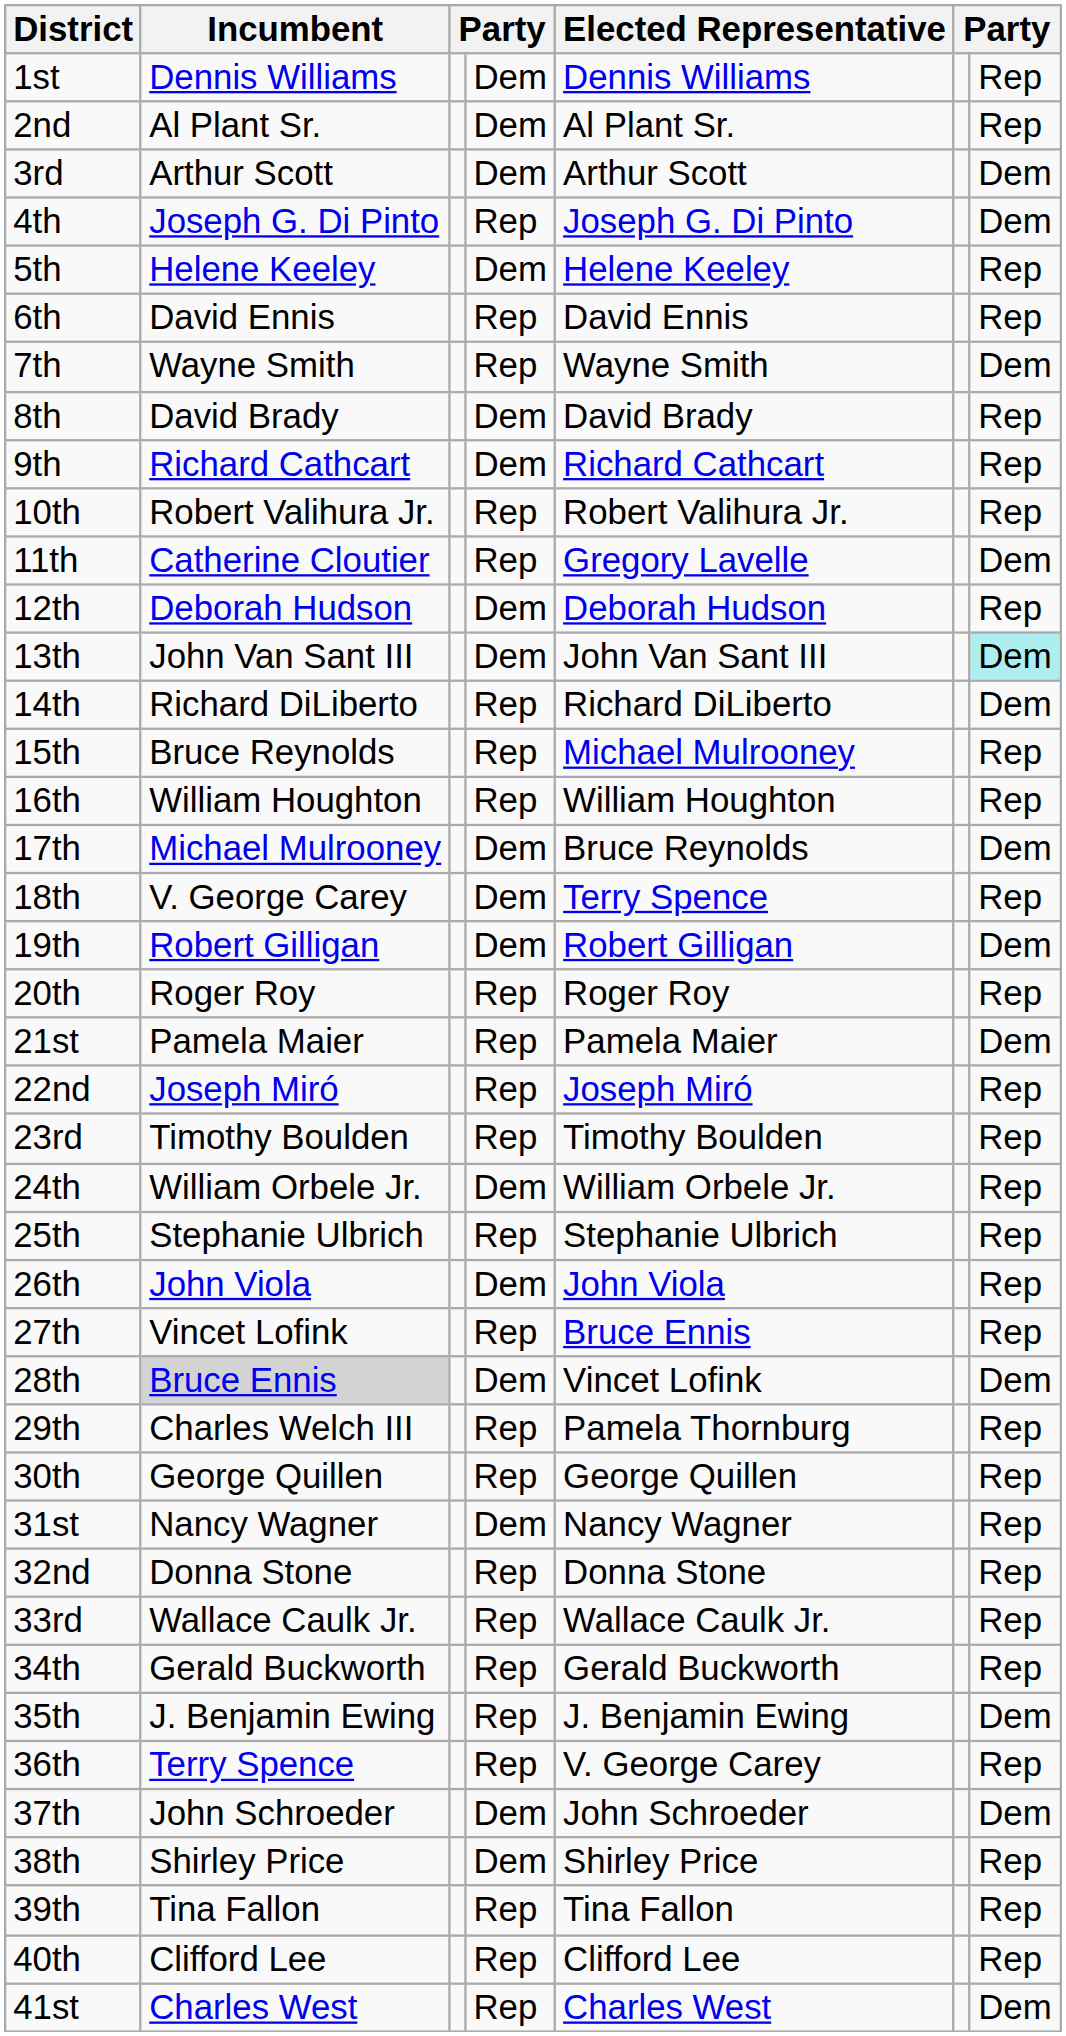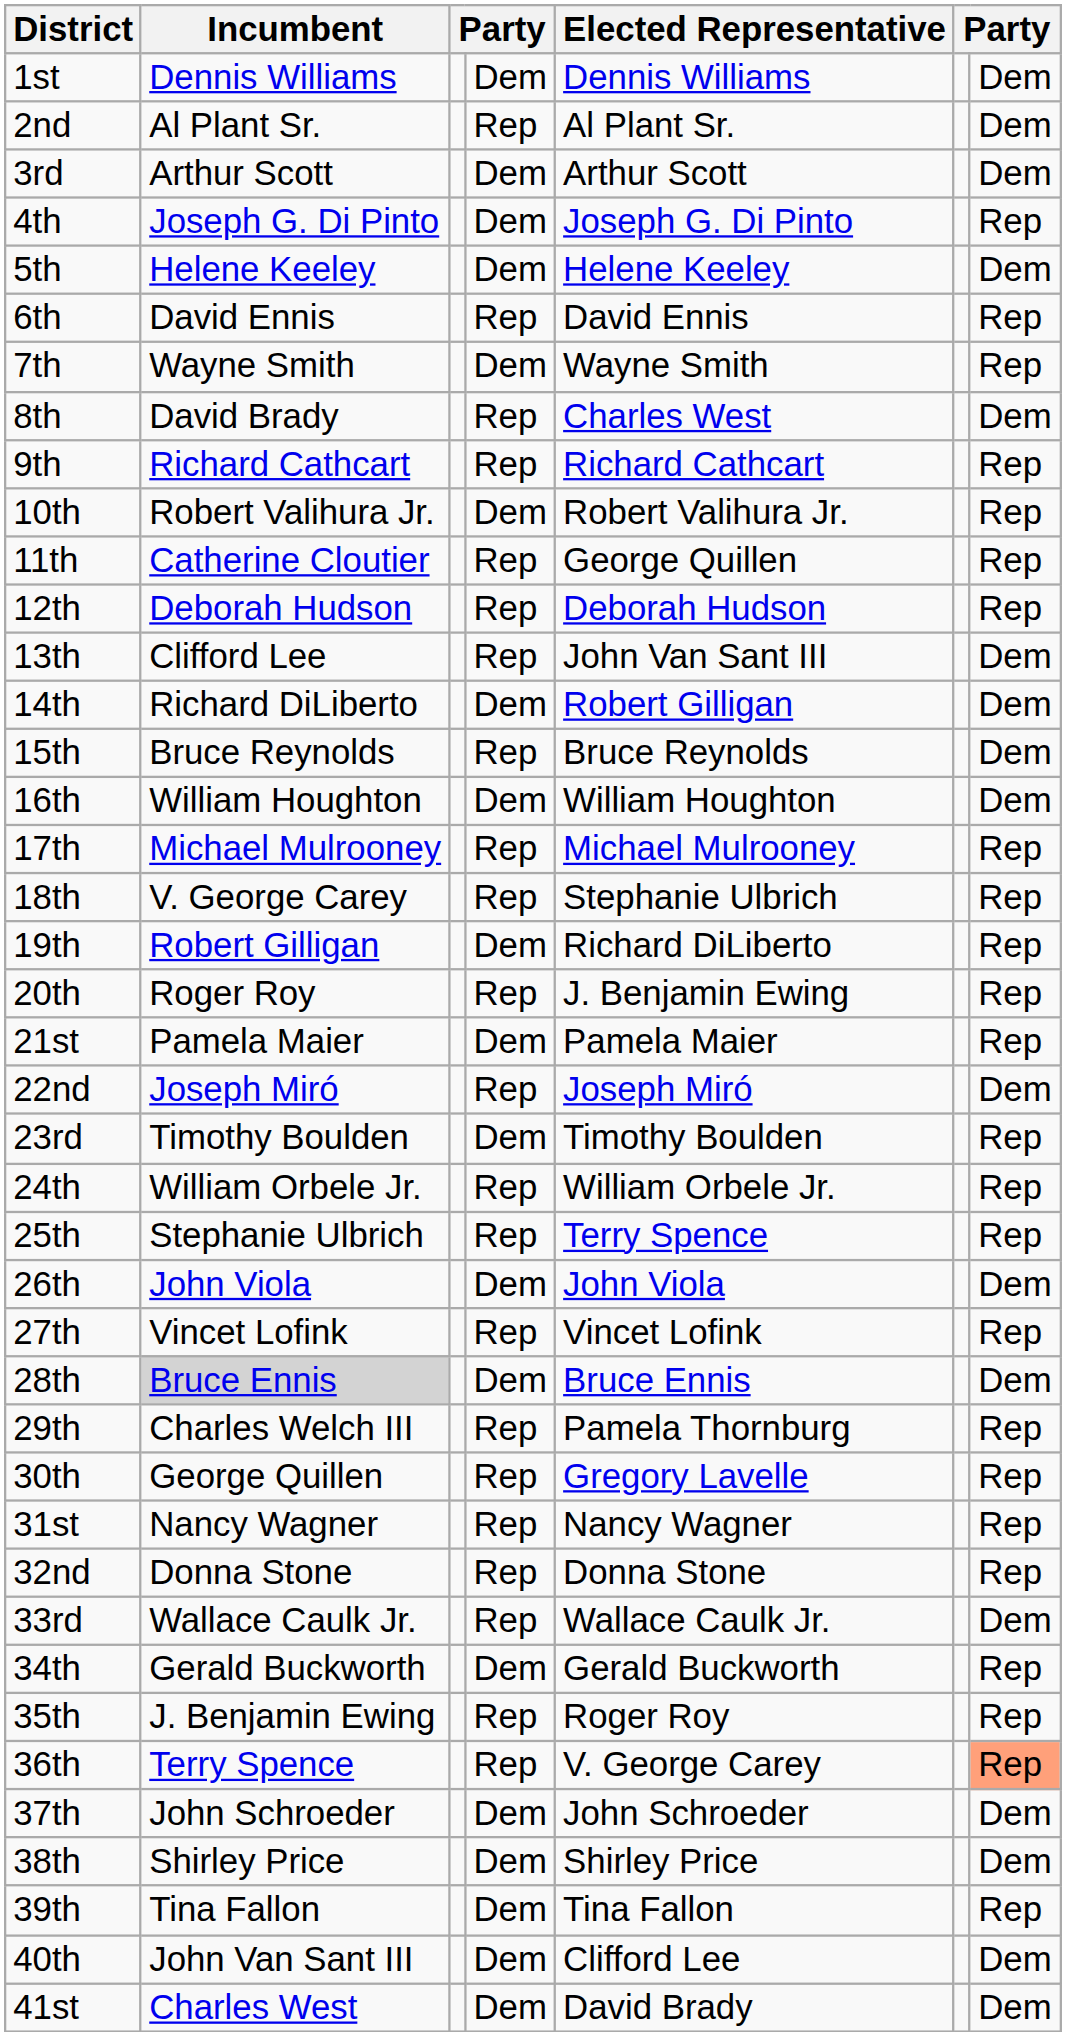(1010, 77) Rep -> (1015, 77) Dem
(510, 125) Dem -> (505, 125) Rep
(1010, 125) Rep -> (1015, 125) Dem
(505, 221) Rep -> (510, 221) Dem
(1015, 221) Dem -> (1010, 221) Rep
(1010, 269) Rep -> (1015, 269) Dem
(505, 366) Rep -> (510, 366) Dem
(1015, 366) Dem -> (1010, 366) Rep
(510, 414) Dem -> (505, 414) Rep
(658, 414) David Brady -> (667, 414) Charles West
(1010, 414) Rep -> (1015, 414) Dem
(510, 462) Dem -> (505, 462) Rep
(505, 511) Rep -> (510, 511) Dem
(686, 559) Gregory Lavelle -> (680, 559) George Quillen
(1015, 559) Dem -> (1010, 559) Rep
(510, 607) Dem -> (505, 607) Rep
(281, 655) John Van Sant III -> (238, 655) Clifford Lee
(510, 655) Dem -> (505, 655) Rep
(1015, 655) paleturquoise background -> (1015, 655) no background
(505, 704) Rep -> (510, 704) Dem
(697, 704) Richard DiLiberto -> (678, 704) Robert Gilligan
(709, 752) Michael Mulrooney -> (686, 752) Bruce Reynolds
(1010, 752) Rep -> (1015, 752) Dem
(505, 800) Rep -> (510, 800) Dem
(1010, 800) Rep -> (1015, 800) Dem
(510, 848) Dem -> (505, 848) Rep
(686, 848) Bruce Reynolds -> (709, 848) Michael Mulrooney
(1015, 848) Dem -> (1010, 848) Rep
(510, 897) Dem -> (505, 897) Rep
(666, 897) Terry Spence -> (700, 897) Stephanie Ulbrich
(678, 945) Robert Gilligan -> (697, 945) Richard DiLiberto
(1015, 945) Dem -> (1010, 945) Rep
(646, 993) Roger Roy -> (706, 993) J. Benjamin Ewing
(505, 1041) Rep -> (510, 1041) Dem
(1015, 1041) Dem -> (1010, 1041) Rep
(1010, 1089) Rep -> (1015, 1089) Dem
(505, 1138) Rep -> (510, 1138) Dem
(510, 1186) Dem -> (505, 1186) Rep
(700, 1234) Stephanie Ulbrich -> (666, 1234) Terry Spence
(1010, 1282) Rep -> (1015, 1282) Dem
(657, 1331) Bruce Ennis -> (662, 1331) Vincet Lofink
(662, 1379) Vincet Lofink -> (657, 1379) Bruce Ennis
(680, 1475) George Quillen -> (686, 1475) Gregory Lavelle
(510, 1524) Dem -> (505, 1524) Rep
(1010, 1620) Rep -> (1015, 1620) Dem
(505, 1668) Rep -> (510, 1668) Dem
(706, 1716) J. Benjamin Ewing -> (646, 1716) Roger Roy
(1015, 1716) Dem -> (1010, 1716) Rep
(1010, 1765) no background -> (1010, 1765) lightsalmon background
(1010, 1861) Rep -> (1015, 1861) Dem
(505, 1909) Rep -> (510, 1909) Dem
(238, 1958) Clifford Lee -> (281, 1958) John Van Sant III
(505, 1958) Rep -> (510, 1958) Dem
(1010, 1958) Rep -> (1015, 1958) Dem
(505, 2006) Rep -> (510, 2006) Dem
(667, 2006) Charles West -> (658, 2006) David Brady
